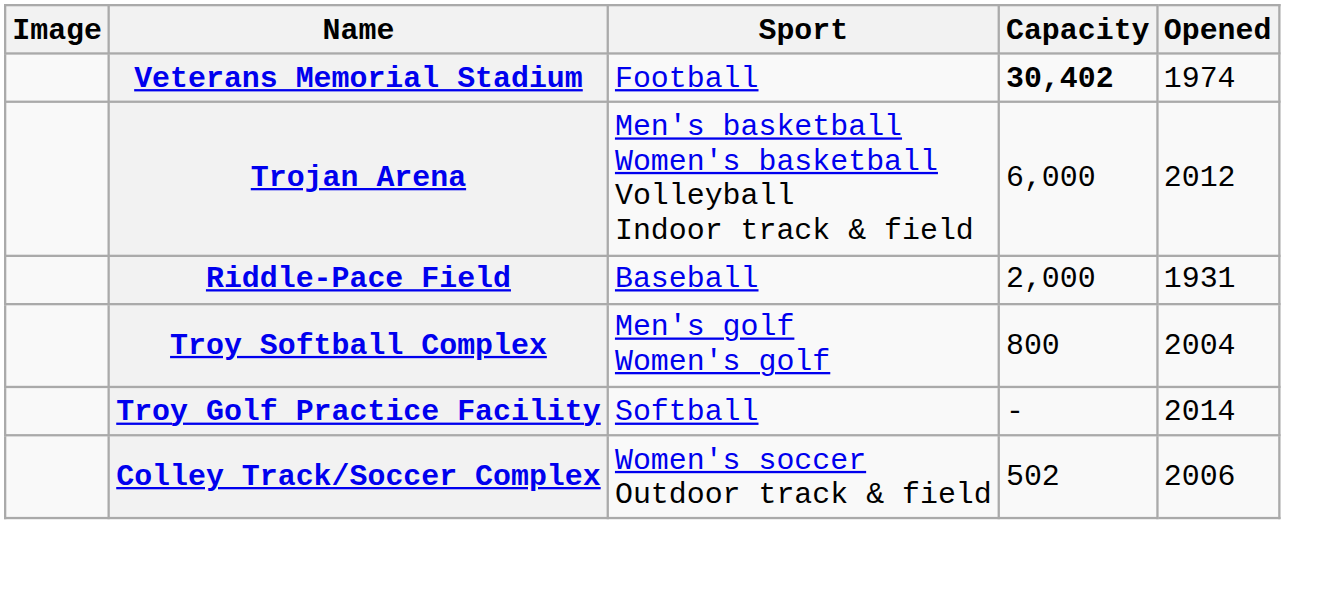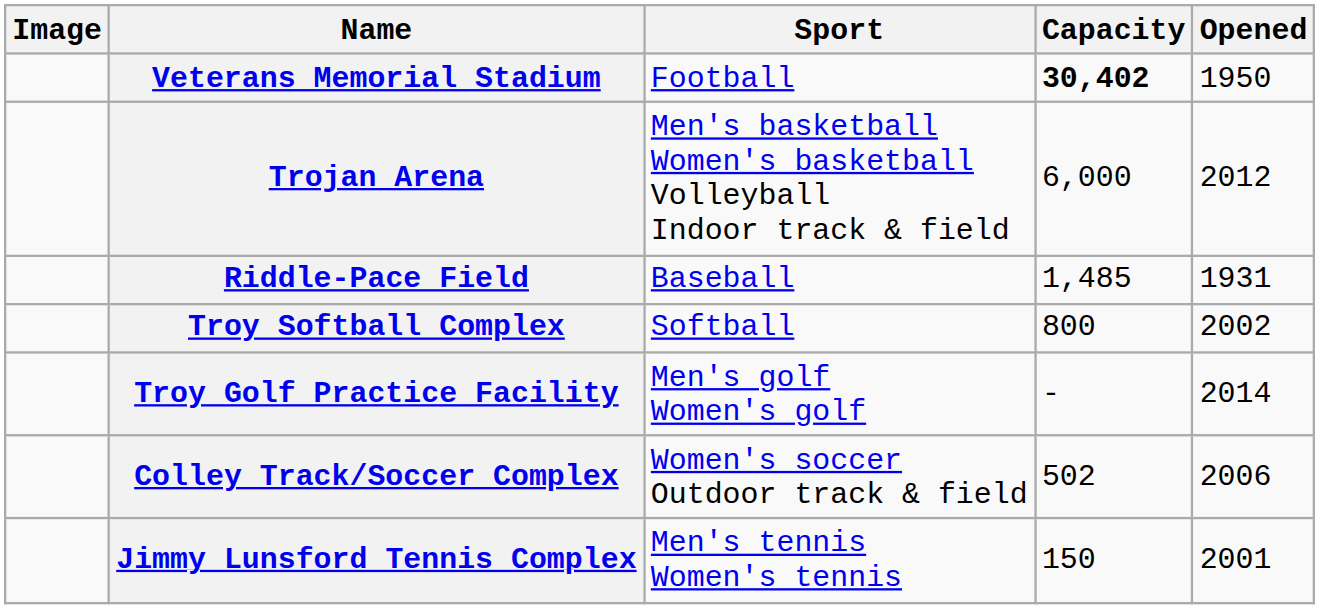(1200, 78) 1974 -> (1236, 78) 1950
(1051, 279) 2,000 -> (1087, 279) 1,485
(723, 345) Men's golf Women's golf -> (723, 328) Softball
(1200, 345) 2004 -> (1236, 328) 2002
(687, 411) Softball -> (759, 394) Men's golf Women's golf
+ row: (376, 560)
